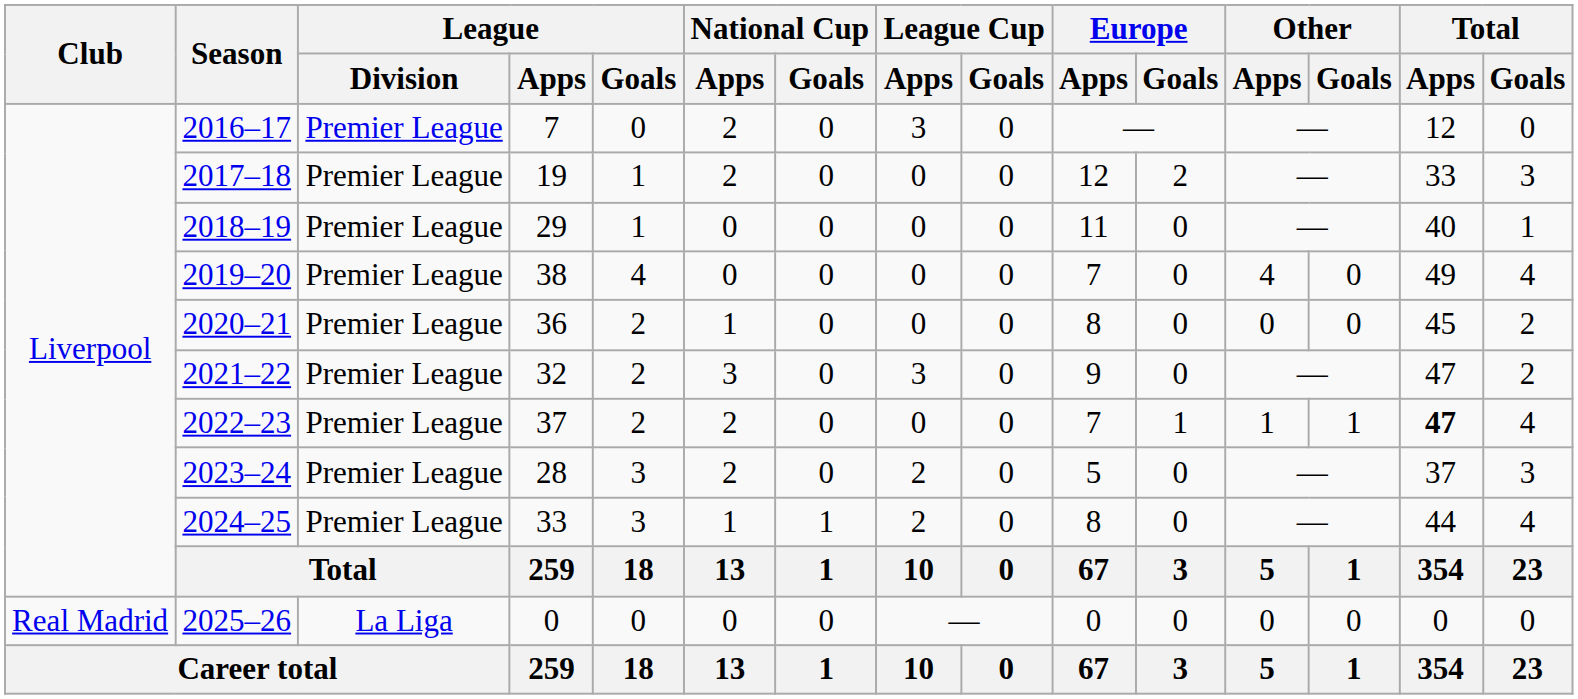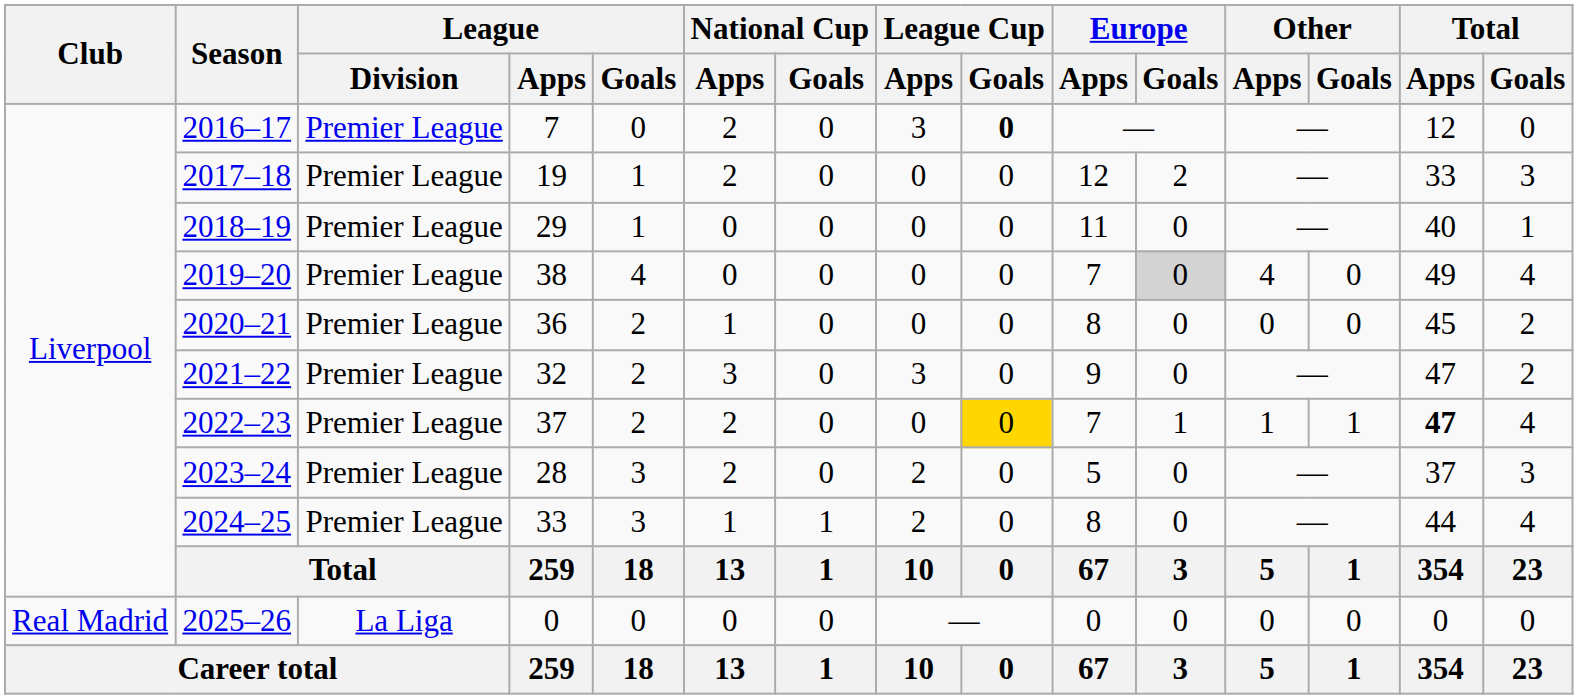(1006, 127) normal -> (1006, 127) bold
(1180, 275) no background -> (1180, 275) lightgrey background
(1006, 422) no background -> (1006, 422) gold background
